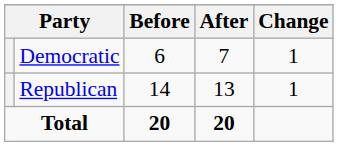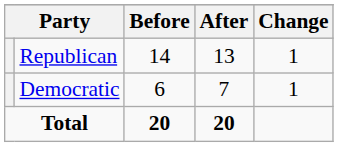rows swapped: (68, 89) <-> (69, 55)
